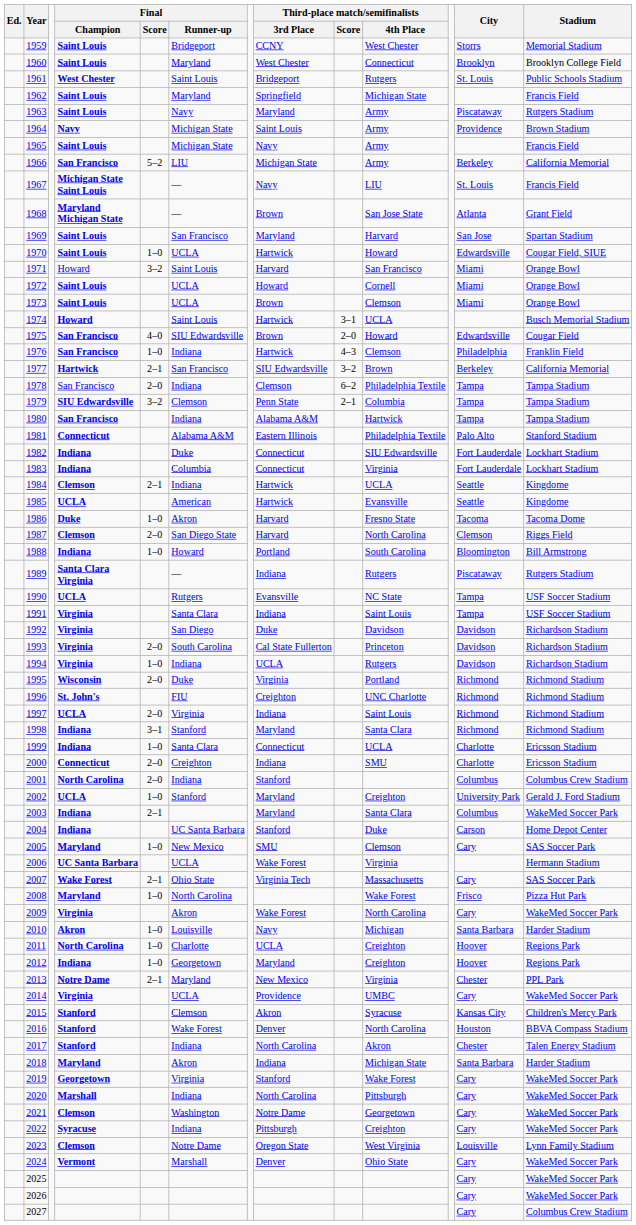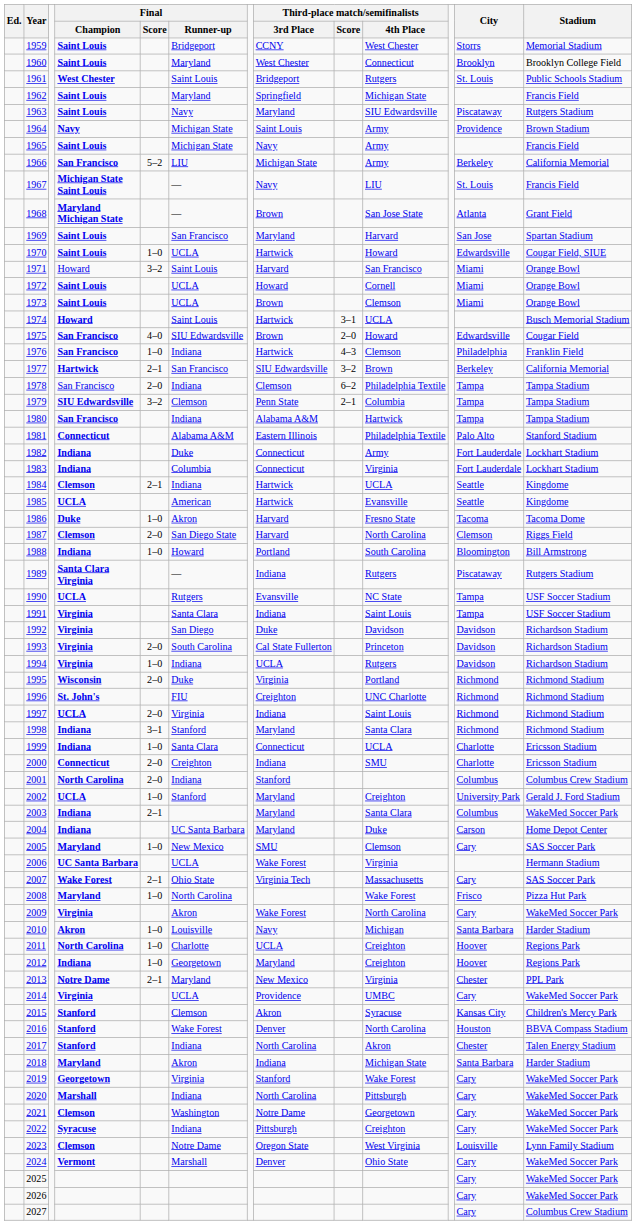(377, 112) Army -> (401, 112) SIU Edwardsville
(401, 452) SIU Edwardsville -> (377, 452) Army
(273, 830) Stanford -> (275, 830) Maryland
